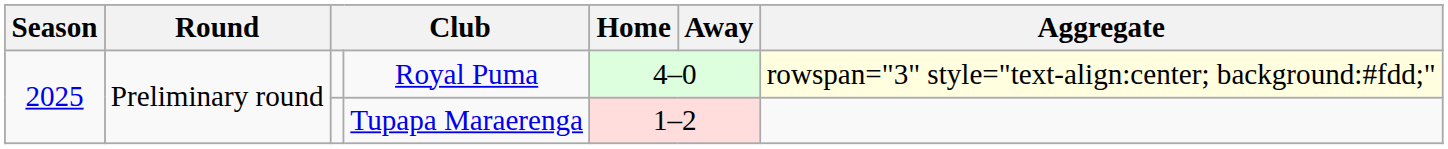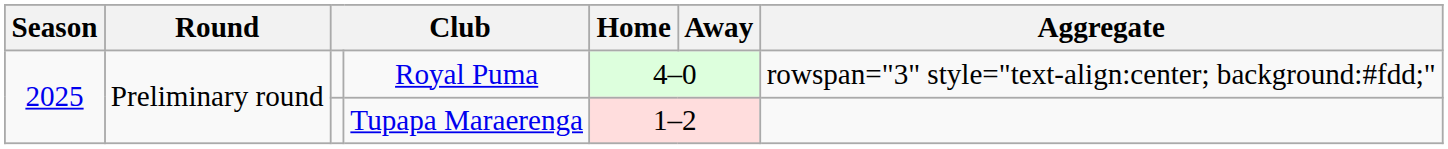(1101, 73) lightyellow background -> (1101, 73) no background
